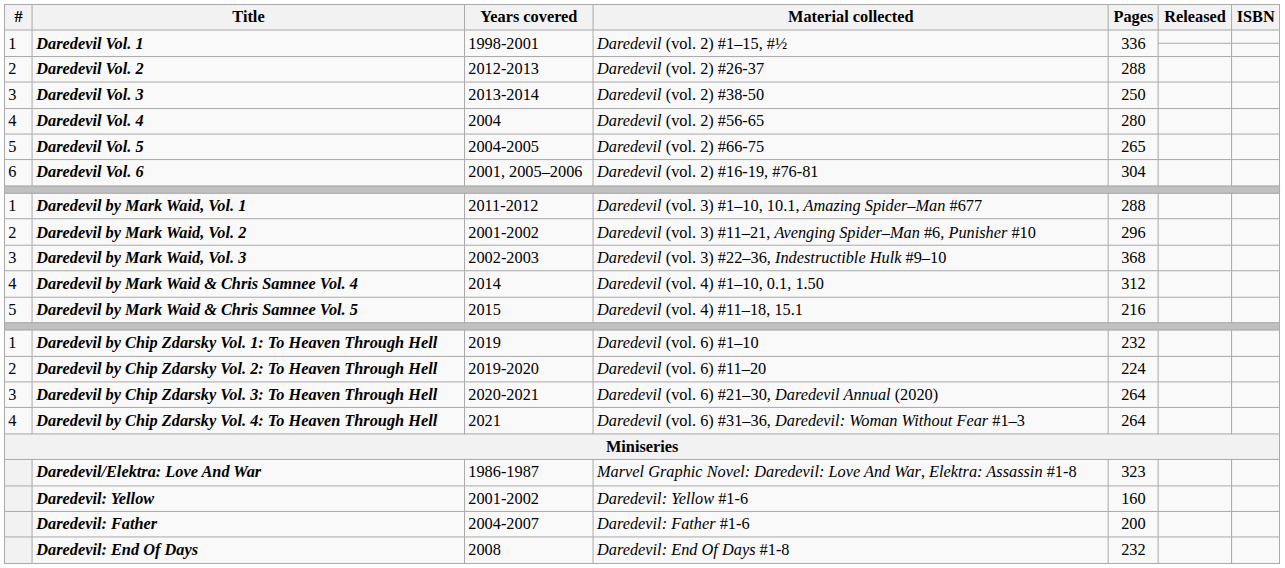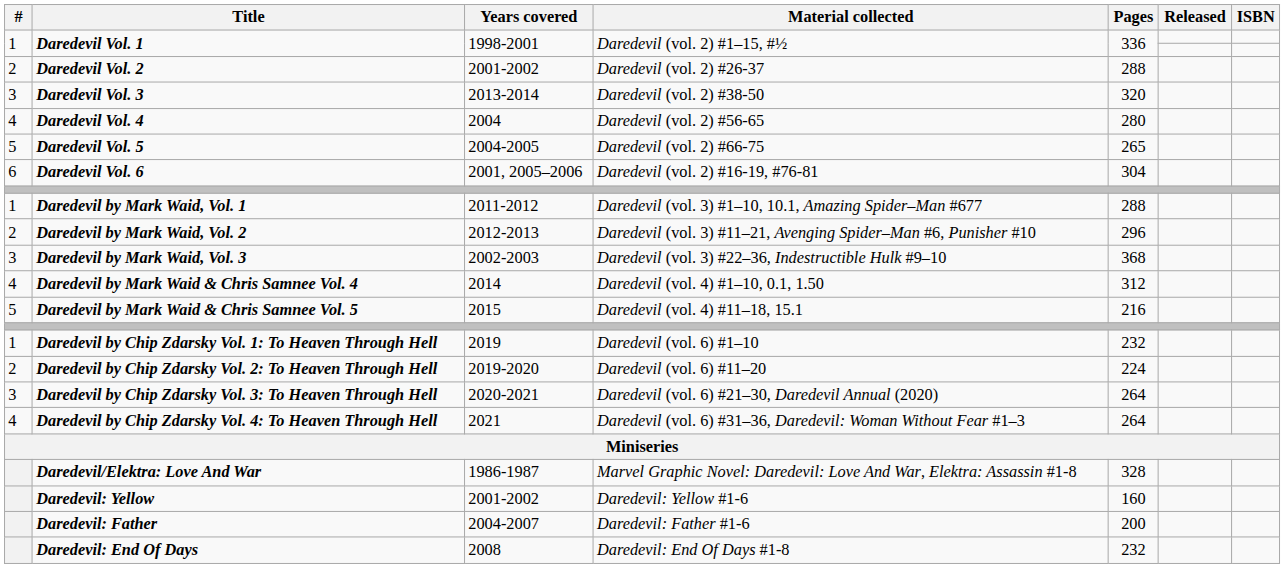(504, 69) 2012-2013 -> (504, 69) 2001-2002
(1133, 95) 250 -> (1133, 95) 320
(504, 232) 2001-2002 -> (504, 232) 2012-2013
(1133, 472) 323 -> (1133, 472) 328
